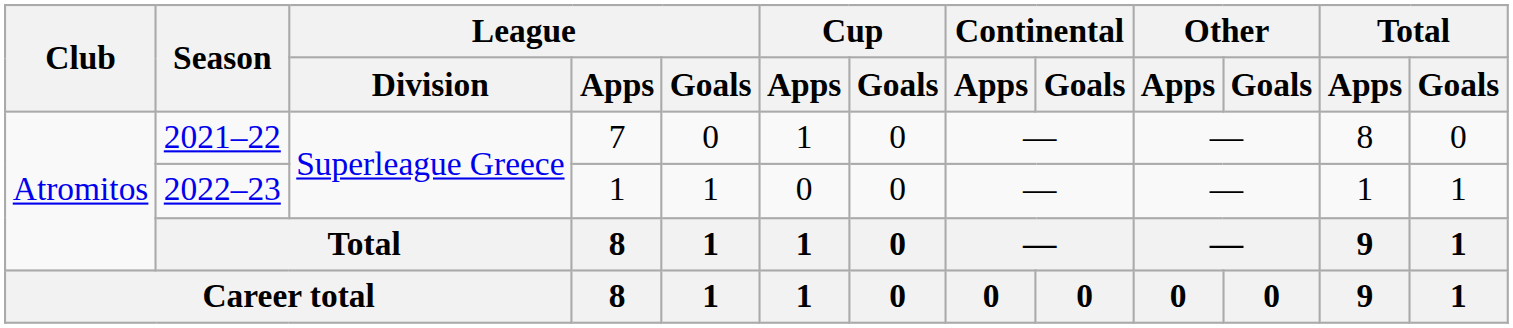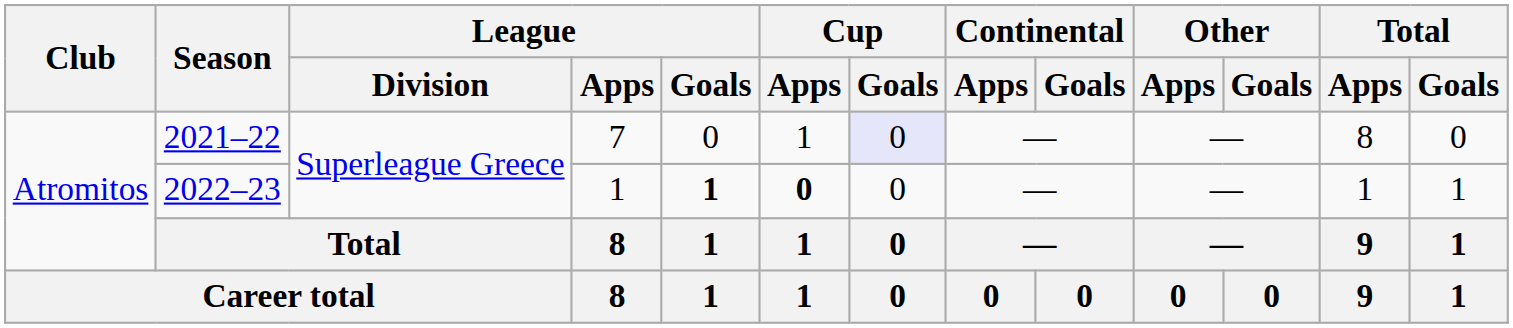(898, 137) no background -> (898, 137) lavender background
(711, 190) normal -> (711, 190) bold
(804, 190) normal -> (804, 190) bold
